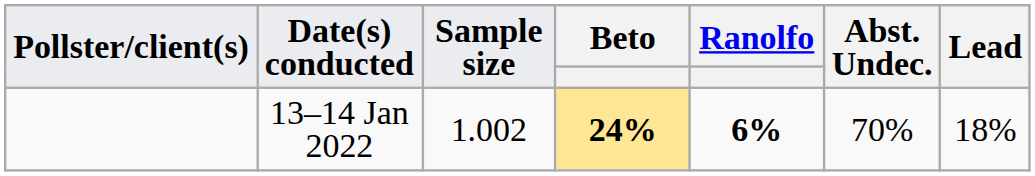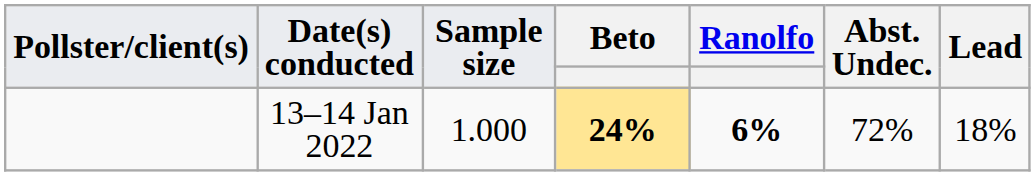(489, 129) 1.002 -> (489, 129) 1.000
(882, 129) 70% -> (882, 129) 72%
